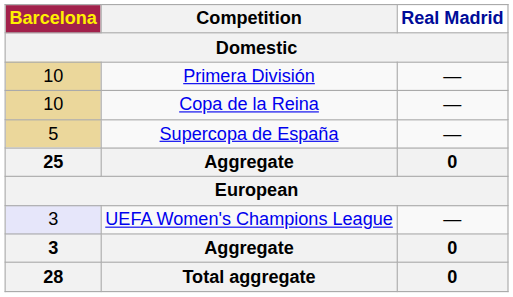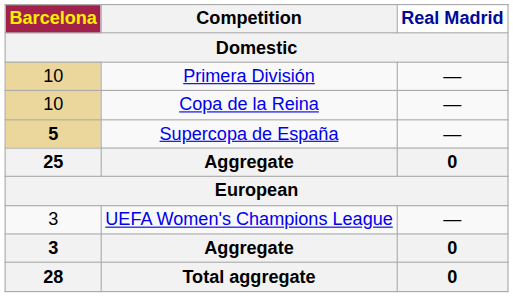(53, 133) normal -> (53, 133) bold
(53, 219) lavender background -> (53, 219) no background
